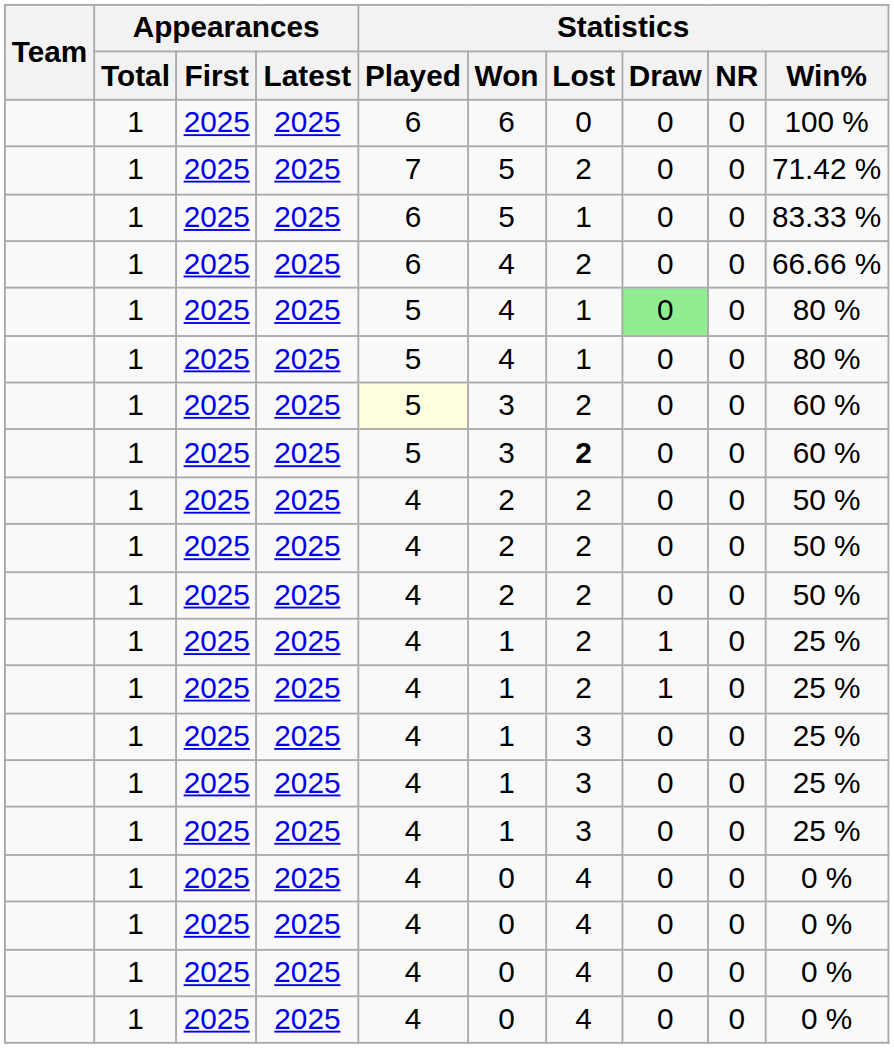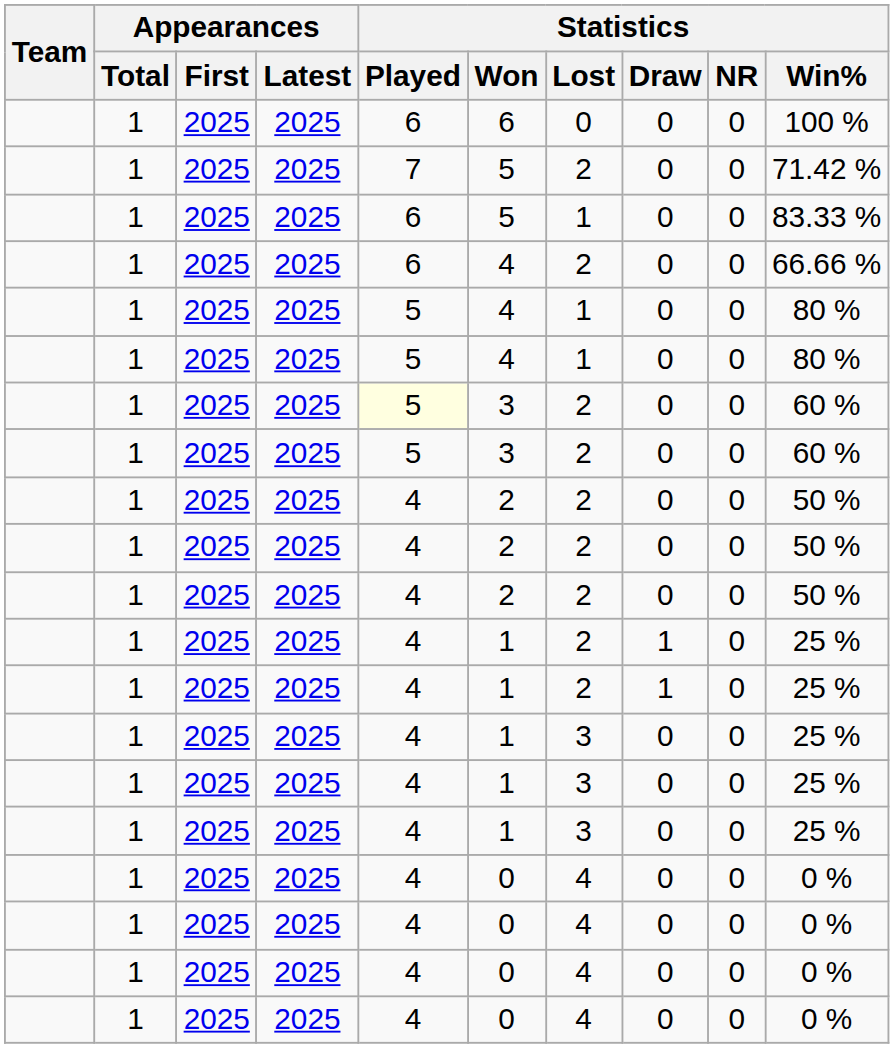(665, 311) lightgreen background -> (665, 311) no background
(584, 452) bold -> (584, 452) normal
